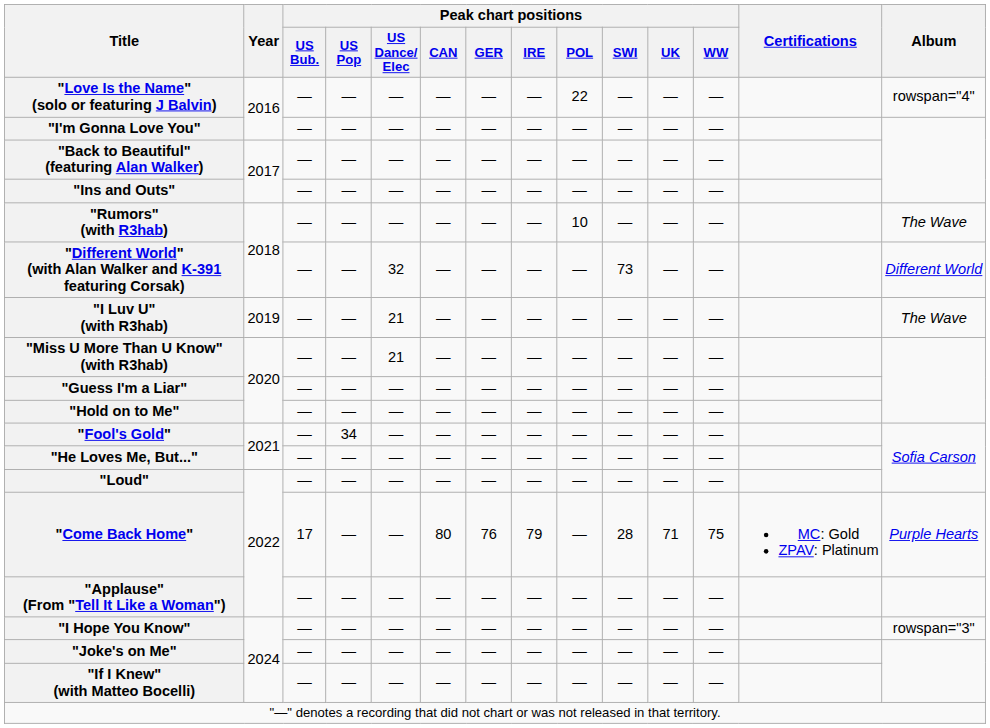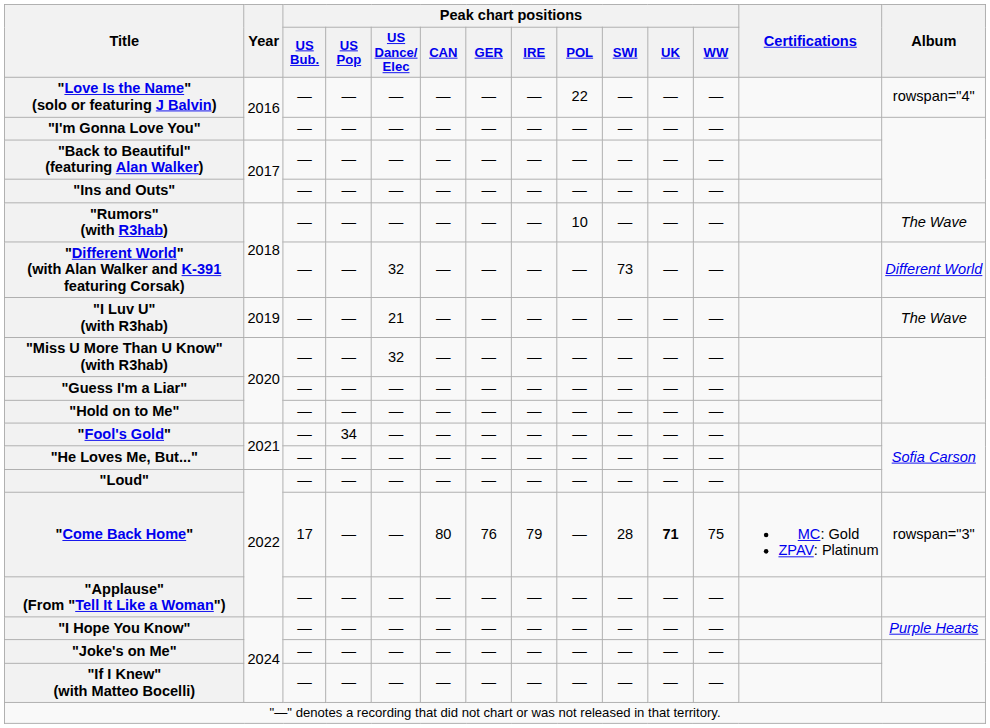(396, 357) 21 -> (396, 357) 32
(671, 534) normal -> (671, 534) bold
(934, 534) Purple Hearts -> (934, 534) rowspan="3"
(934, 628) rowspan="3" -> (934, 628) Purple Hearts
